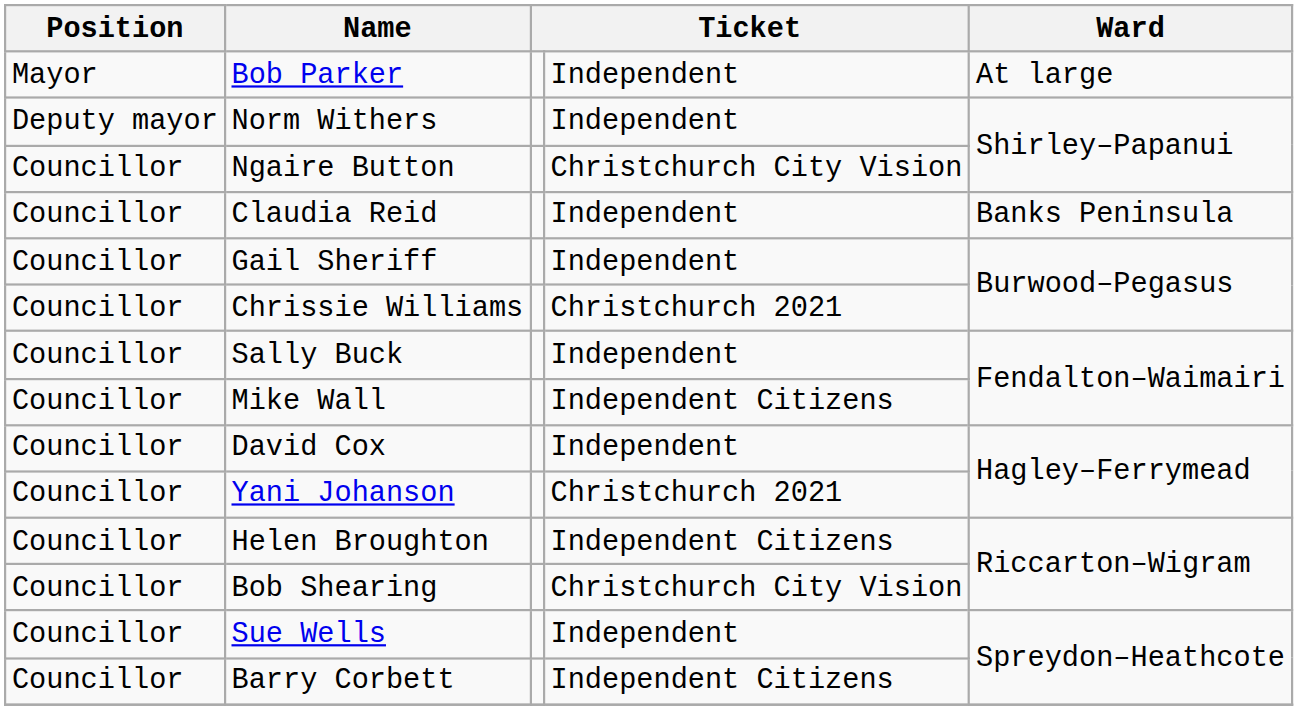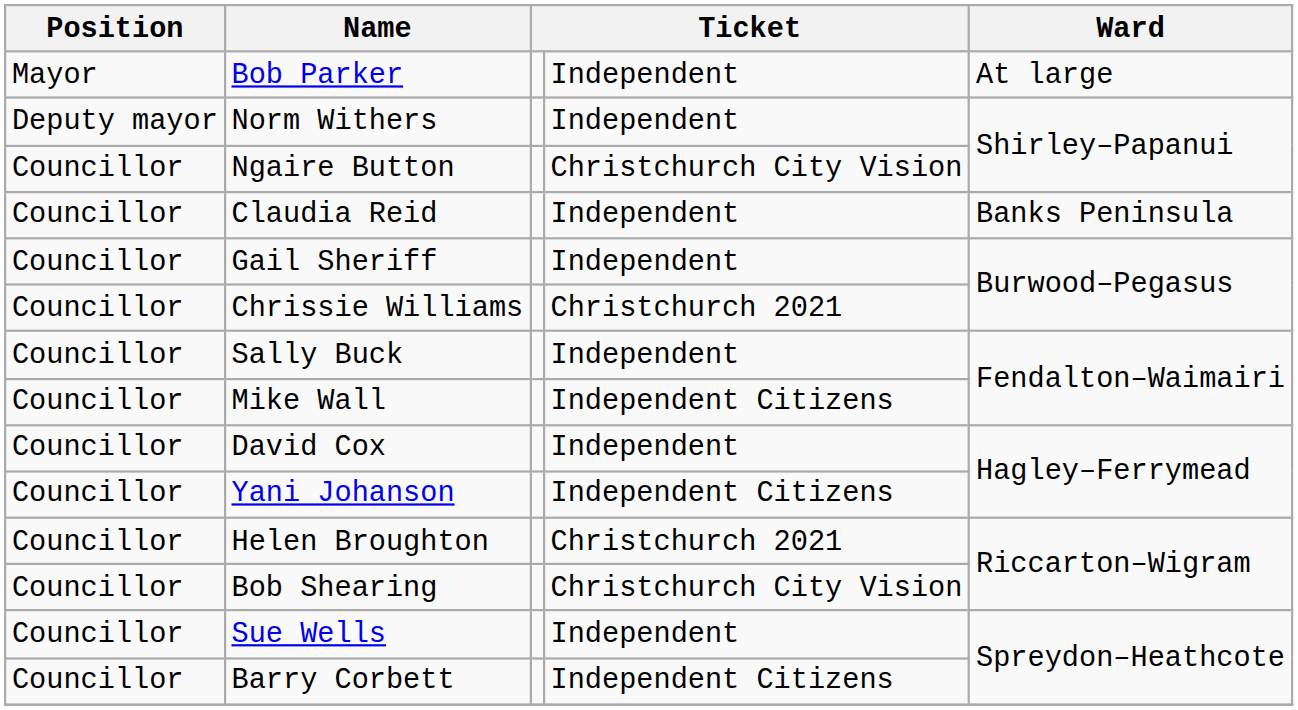(696, 495) Christchurch 2021 -> (722, 495) Independent Citizens
(722, 541) Independent Citizens -> (696, 541) Christchurch 2021
